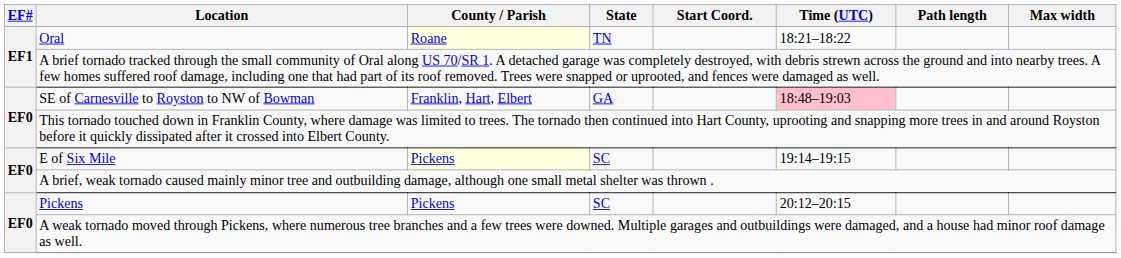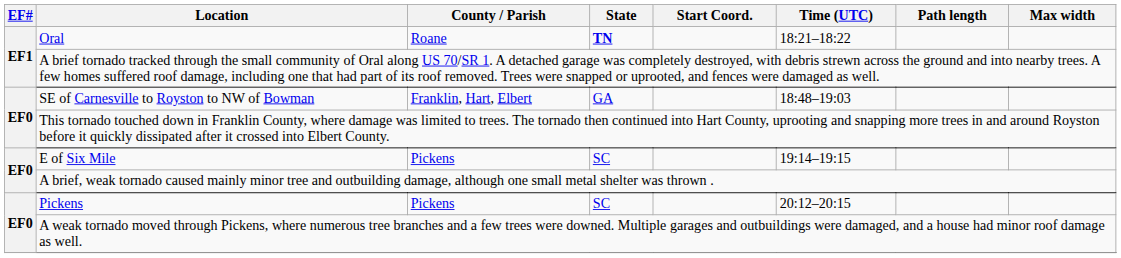(429, 37) lightyellow background -> (429, 37) no background
(602, 37) normal -> (603, 37) bold
(815, 98) pink background -> (815, 98) no background
(433, 158) lightyellow background -> (433, 158) no background
